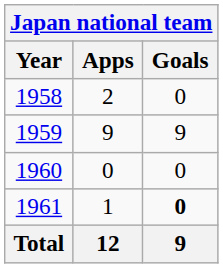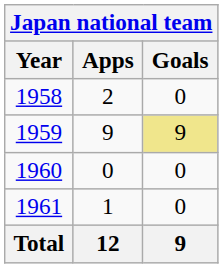(180, 133) no background -> (180, 133) khaki background
(180, 206) bold -> (180, 206) normal
